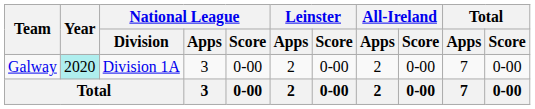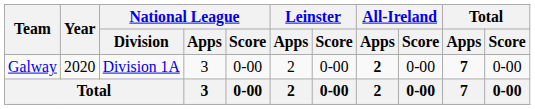(80, 66) paleturquoise background -> (80, 66) no background
(377, 66) normal -> (377, 66) bold
(464, 66) normal -> (464, 66) bold
